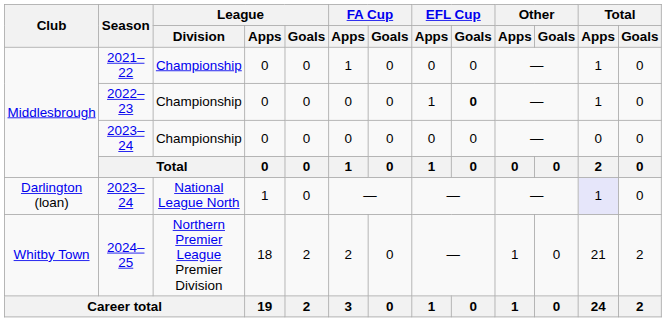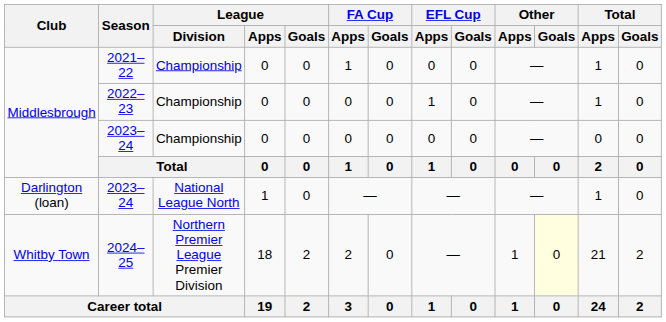(473, 101) bold -> (473, 101) normal
(598, 195) lavender background -> (598, 195) no background
(556, 255) no background -> (556, 255) lightyellow background
